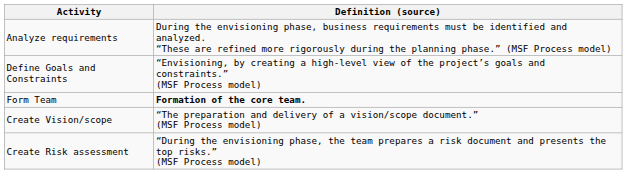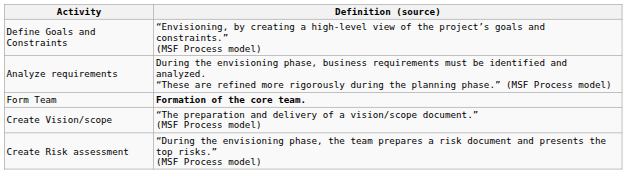rows swapped: (62, 38) <-> (51, 74)
